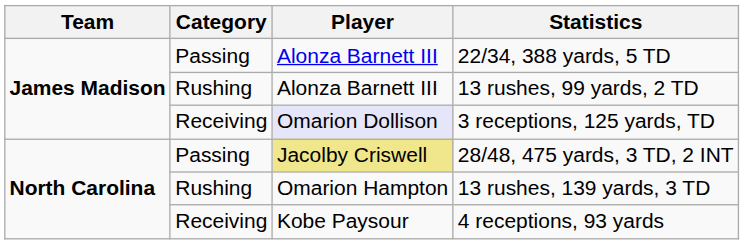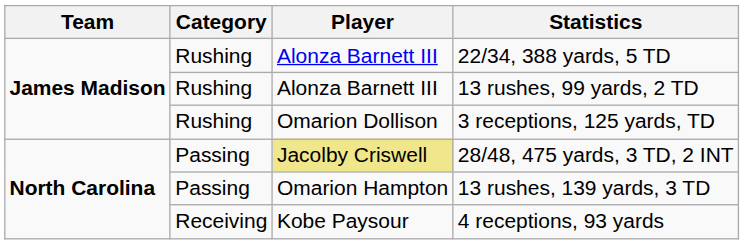(213, 55) Passing -> (214, 55) Rushing
(221, 121) Receiving -> (214, 121) Rushing
(357, 121) lavender background -> (357, 121) no background
(214, 188) Rushing -> (213, 188) Passing
